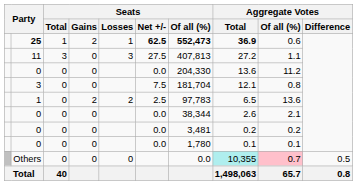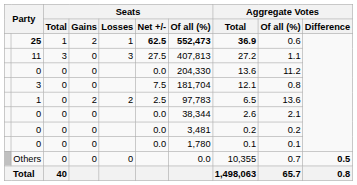(242, 159) paleturquoise background -> (242, 159) no background
(294, 159) pink background -> (294, 159) no background
(344, 159) normal -> (344, 159) bold
